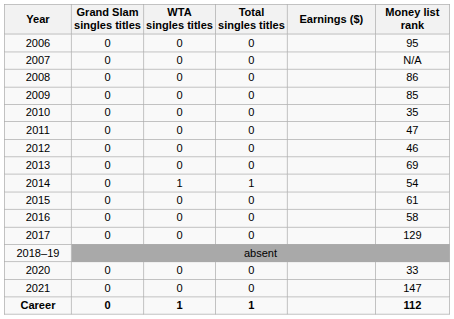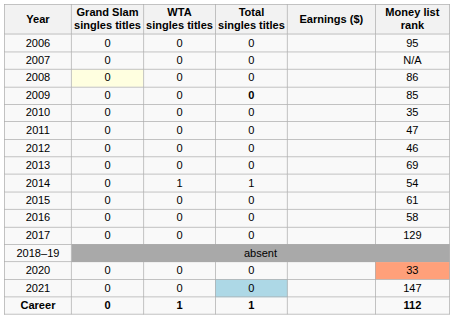(108, 78) no background -> (108, 78) lightyellow background
(251, 95) normal -> (251, 95) bold
(412, 270) no background -> (412, 270) lightsalmon background
(251, 288) no background -> (251, 288) lightblue background
